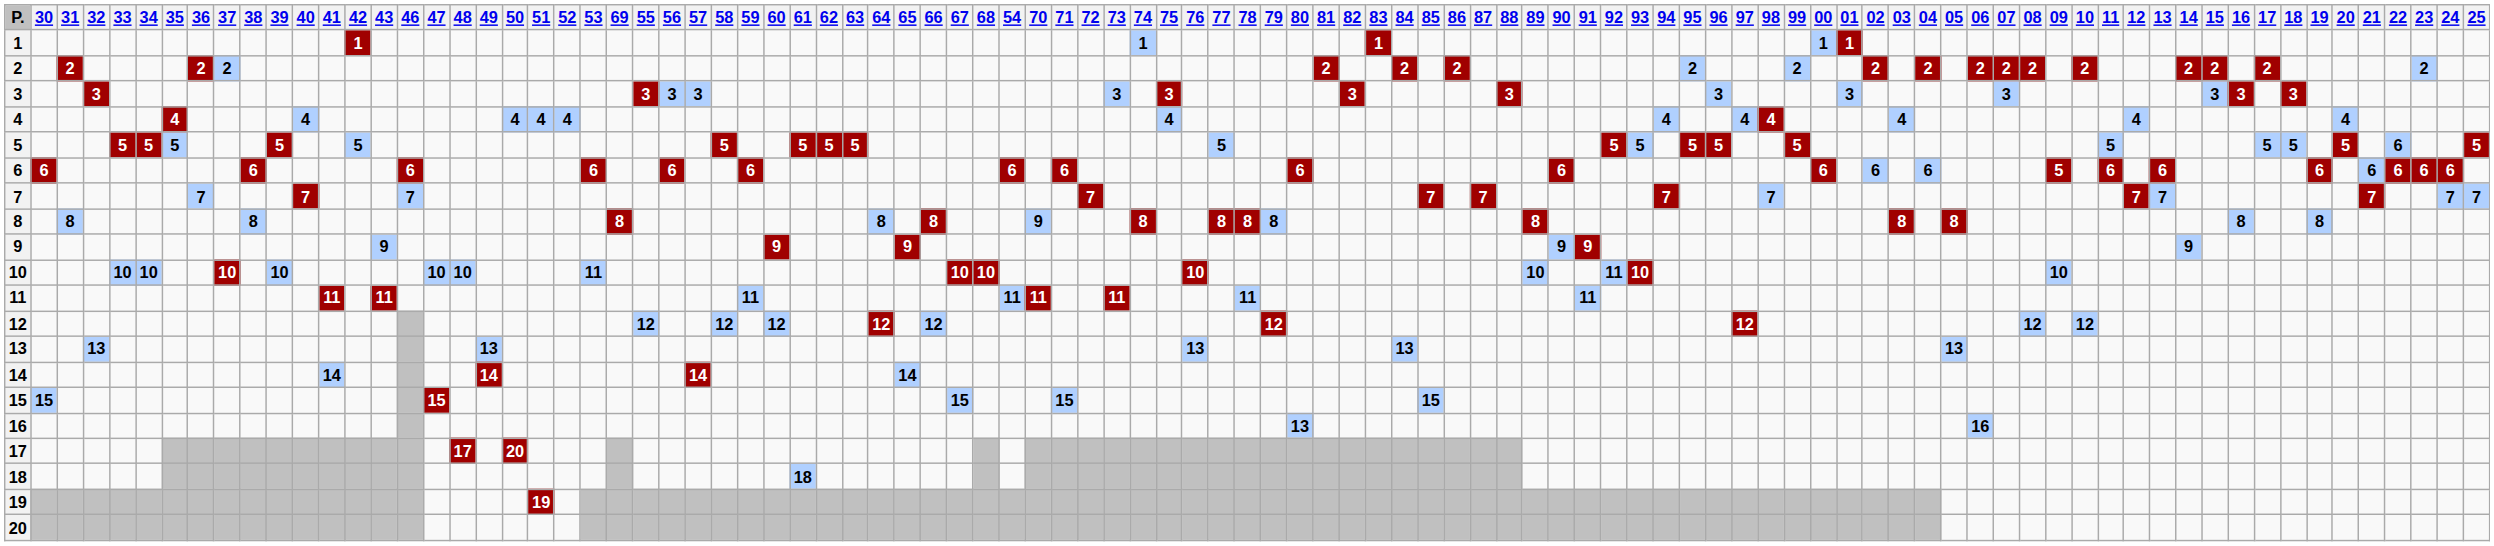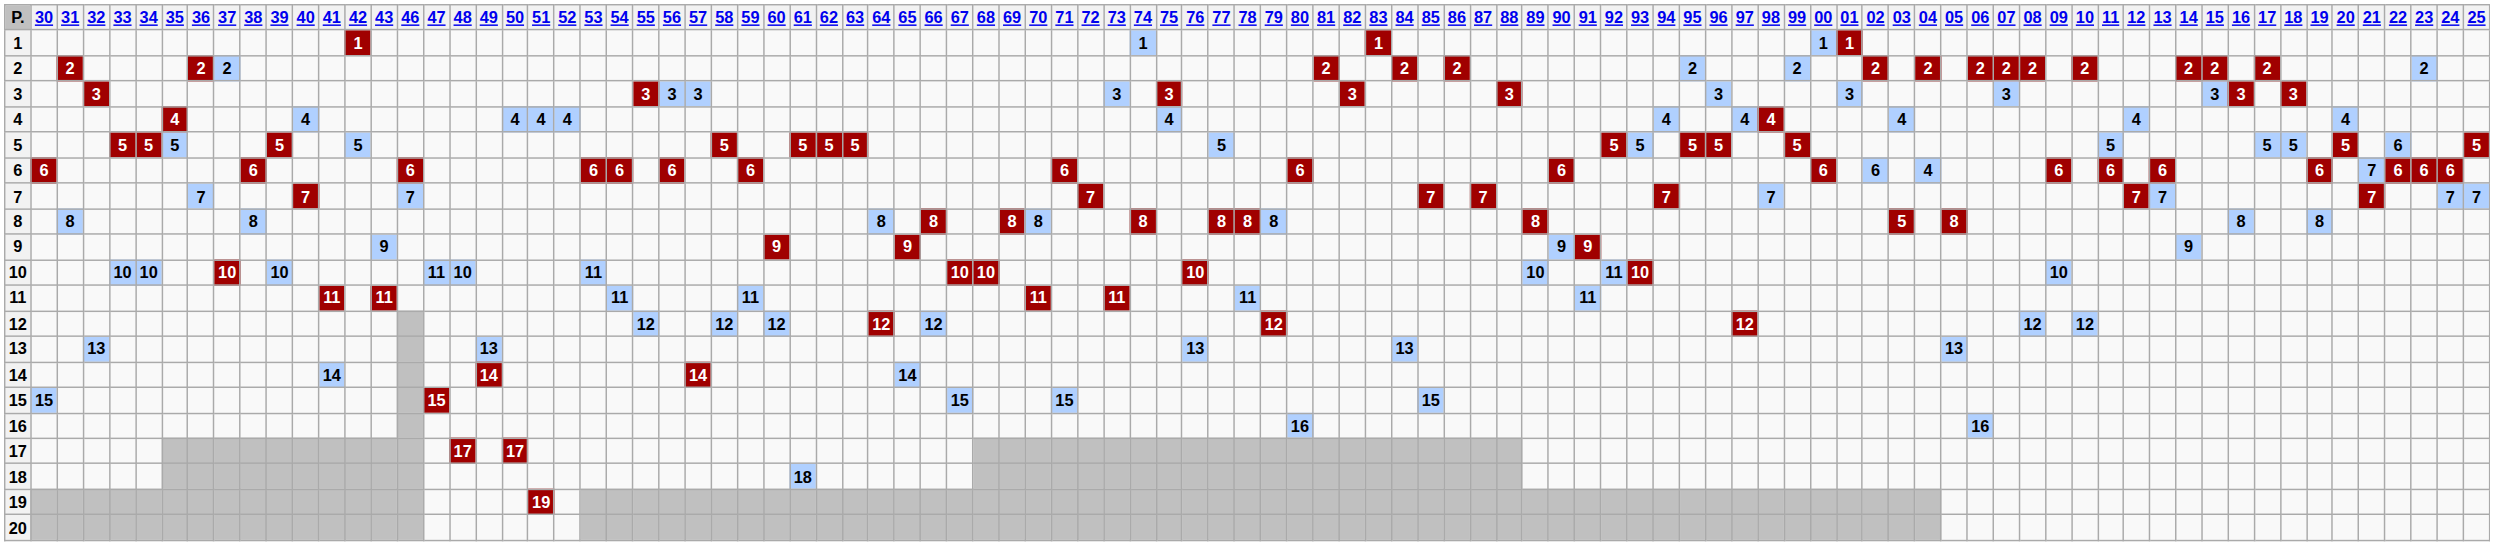columns swapped: (1012, 18) <-> (620, 18)
(1928, 171) 6 -> (1928, 171) 4
(2059, 171) 5 -> (2059, 171) 6
(2372, 171) 6 -> (2372, 171) 7
(1038, 222) 9 -> (1038, 222) 8
(1902, 222) 8 -> (1902, 222) 5
(436, 273) 10 -> (436, 273) 11
(1300, 426) 13 -> (1300, 426) 16
(515, 451) 20 -> (515, 451) 17
